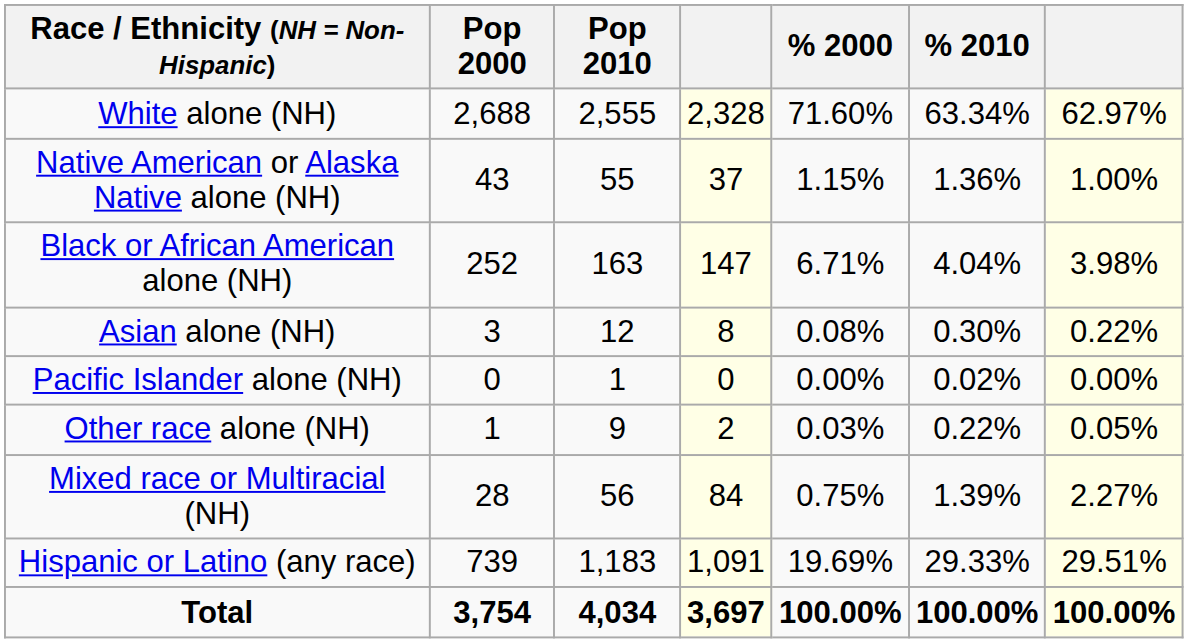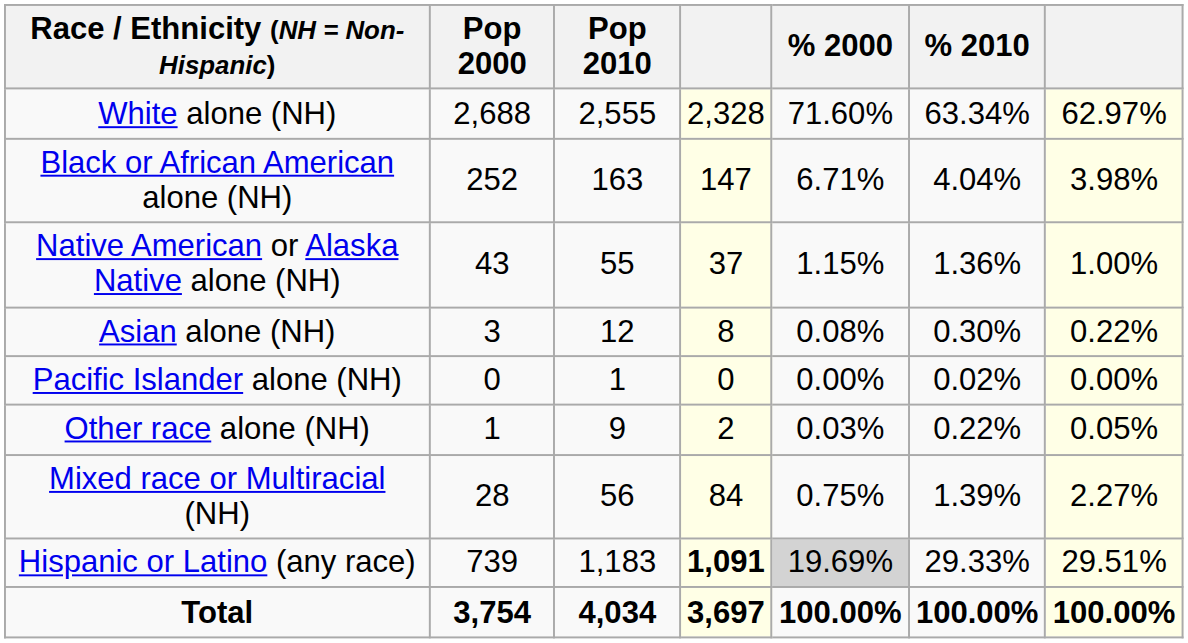rows swapped: (217, 264) <-> (217, 179)
(726, 562) normal -> (726, 562) bold
(840, 562) no background -> (840, 562) lightgrey background
